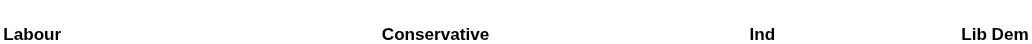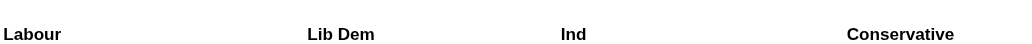columns swapped: (995, 10) <-> (436, 10)
